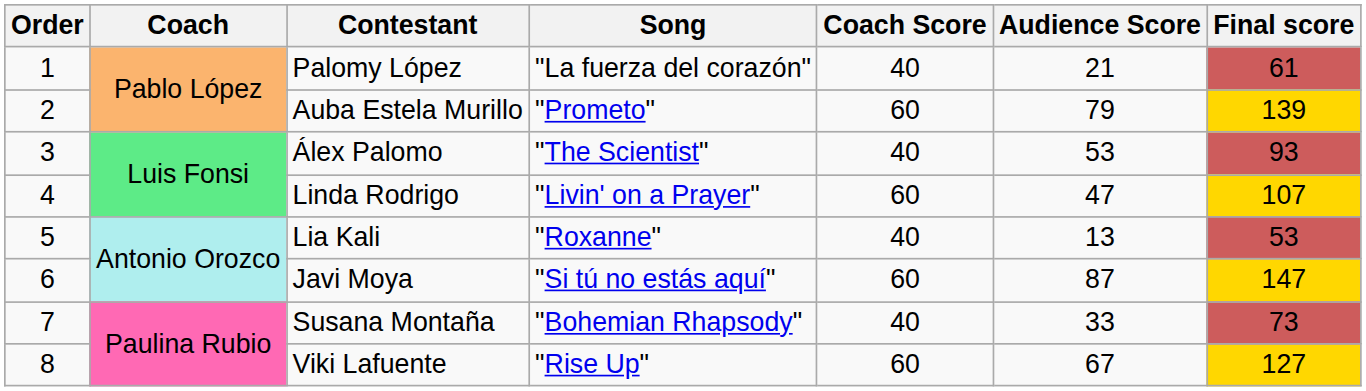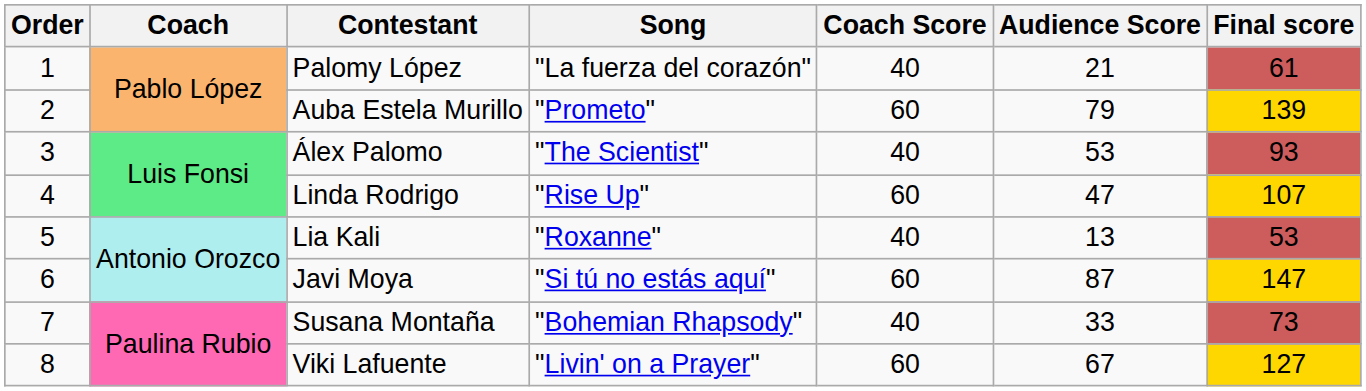(647, 195) "Livin' on a Prayer" -> (592, 195) "Rise Up"
(592, 364) "Rise Up" -> (647, 364) "Livin' on a Prayer"
